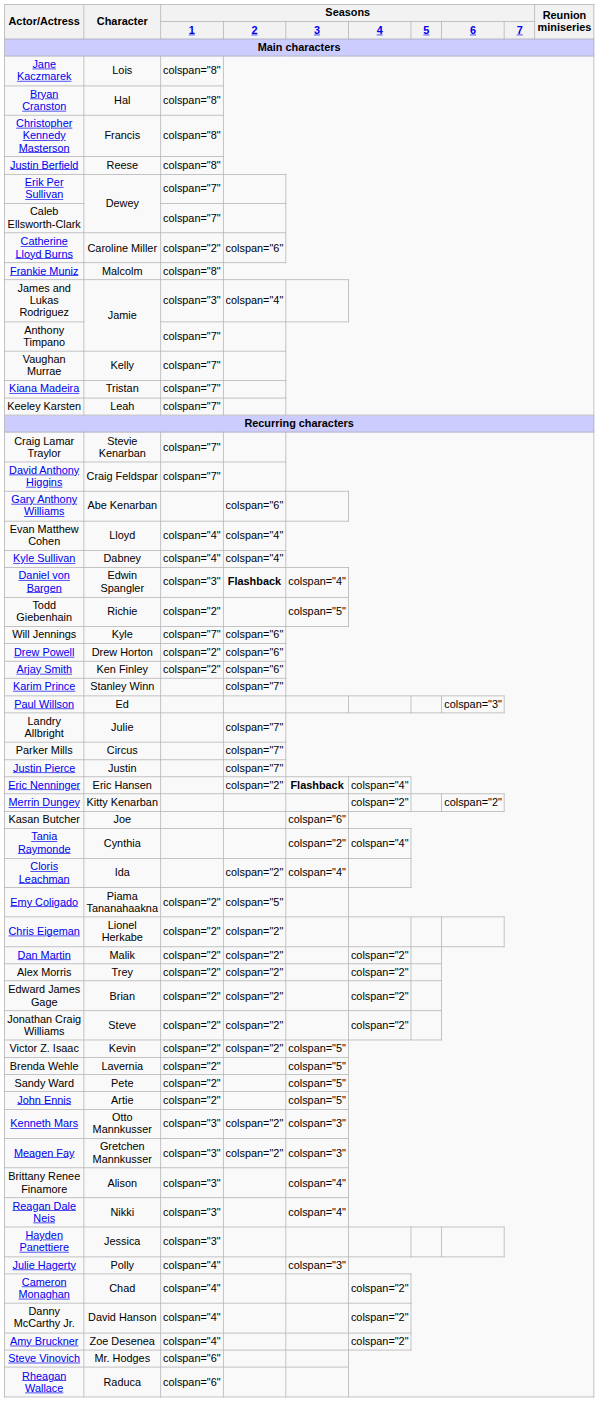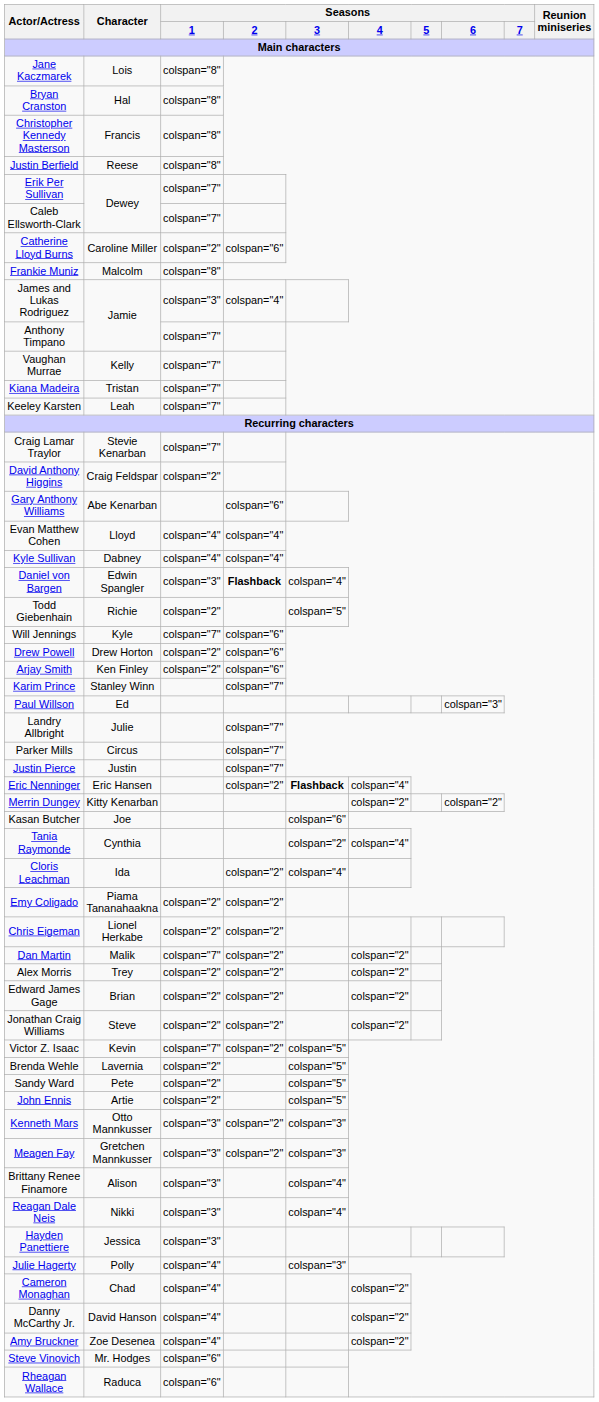(192, 476) colspan="7" -> (192, 476) colspan="2"
(254, 902) colspan="5" -> (254, 902) colspan="2"
(192, 955) colspan="2" -> (192, 955) colspan="7"
(192, 1048) colspan="2" -> (192, 1048) colspan="7"
